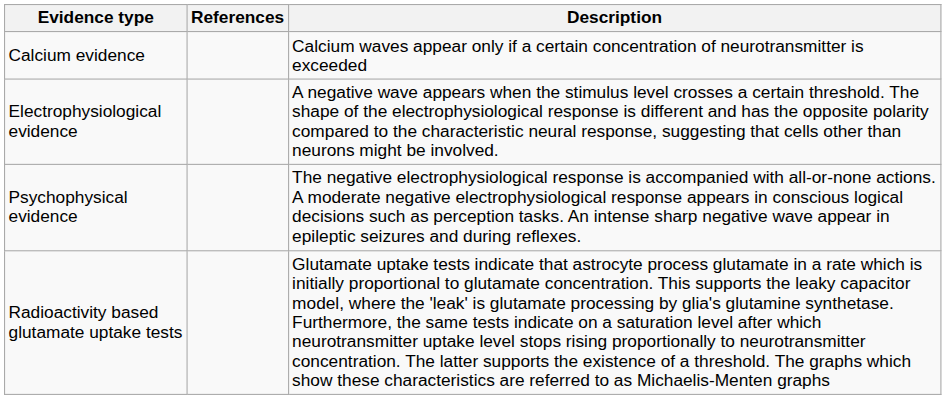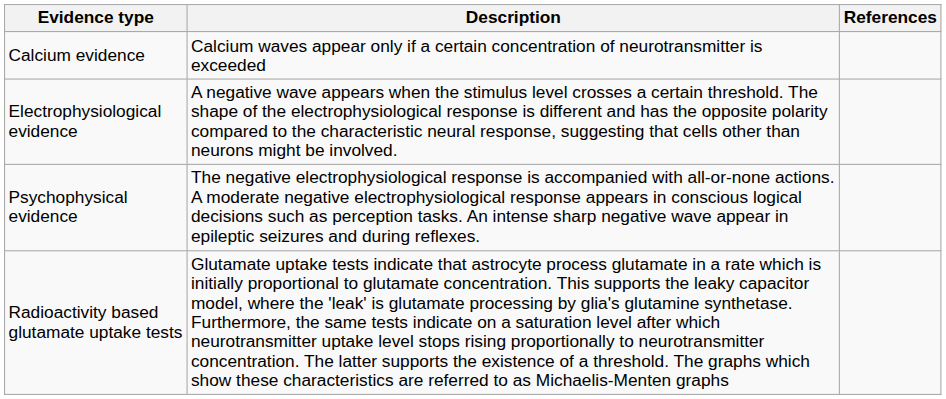columns swapped: (615, 18) <-> (238, 18)
